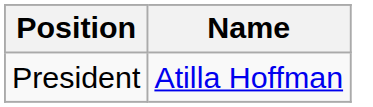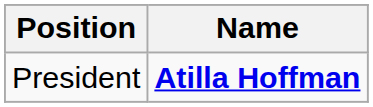(249, 76) normal -> (257, 76) bold
